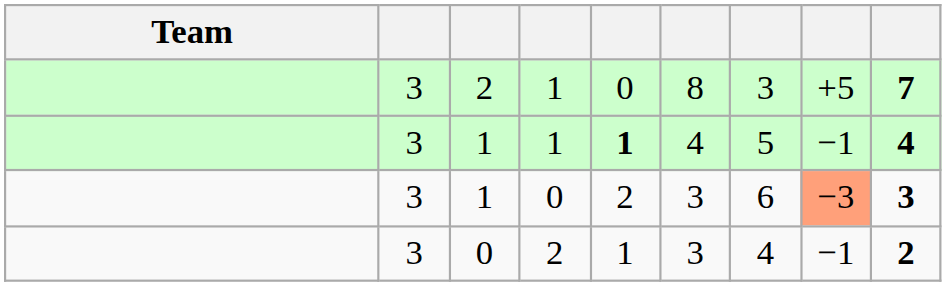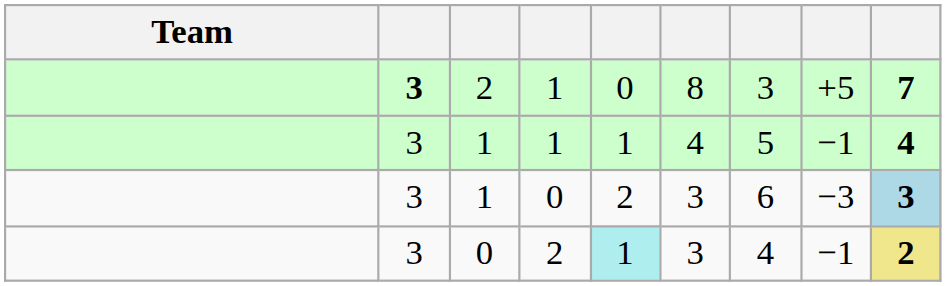(414, 87) normal -> (414, 87) bold
(625, 142) bold -> (625, 142) normal
(836, 197) lightsalmon background -> (836, 197) no background
(906, 197) no background -> (906, 197) lightblue background
(625, 252) no background -> (625, 252) paleturquoise background
(906, 252) no background -> (906, 252) khaki background
